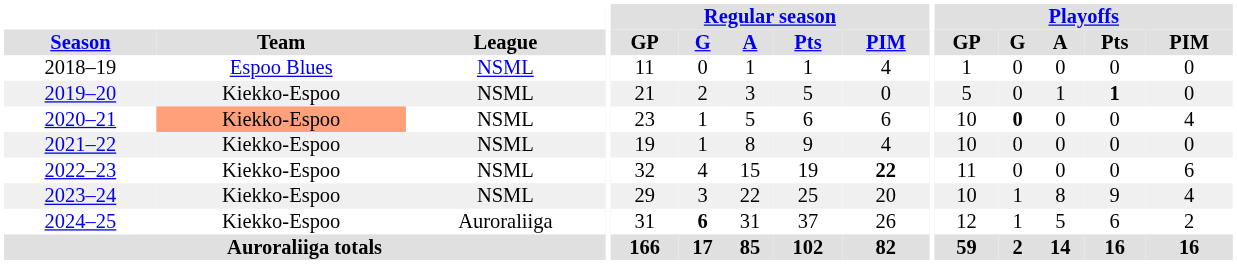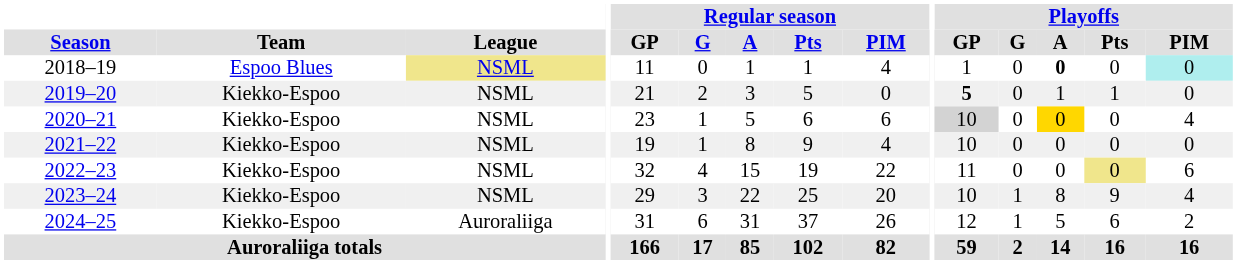(505, 67) no background -> (505, 67) khaki background
(1060, 67) normal -> (1060, 67) bold
(1189, 67) no background -> (1189, 67) paleturquoise background
(967, 93) normal -> (967, 93) bold
(1115, 93) bold -> (1115, 93) normal
(281, 119) lightsalmon background -> (281, 119) no background
(967, 119) no background -> (967, 119) lightgrey background
(1018, 119) bold -> (1018, 119) normal
(1060, 119) no background -> (1060, 119) gold background
(886, 170) bold -> (886, 170) normal
(1115, 170) no background -> (1115, 170) khaki background
(703, 221) bold -> (703, 221) normal
